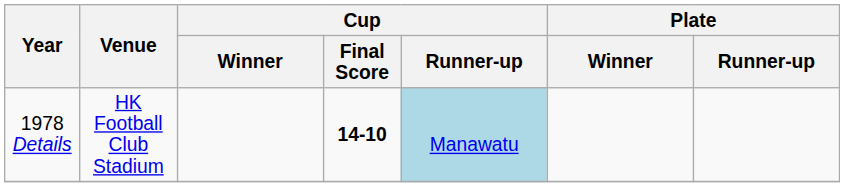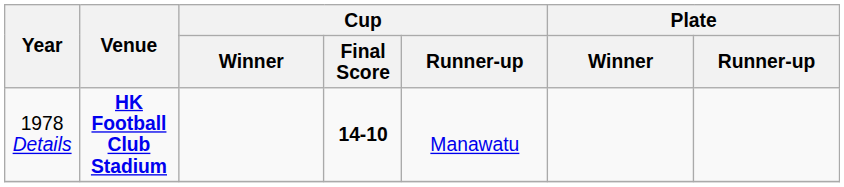(128, 135) normal -> (129, 135) bold
(474, 146) lightblue background -> (475, 146) no background
